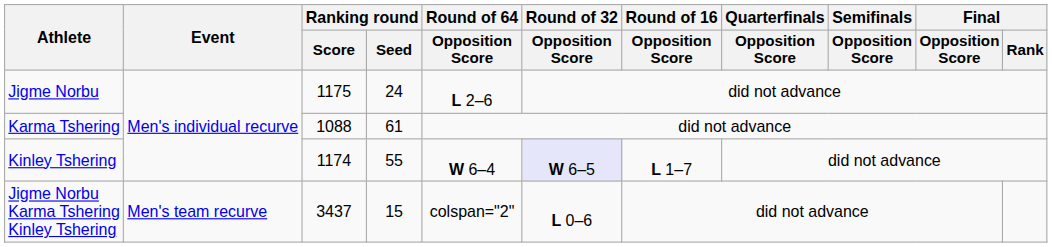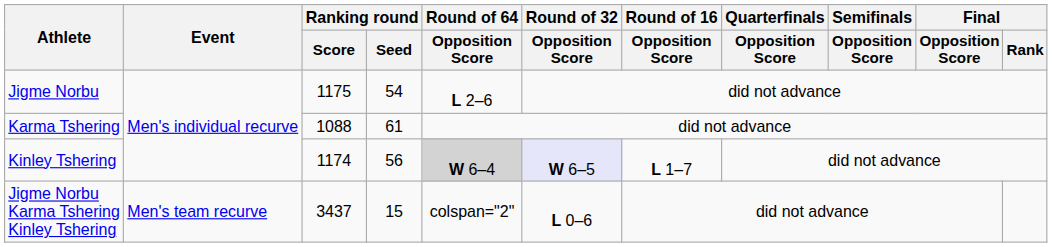(394, 92) 24 -> (394, 92) 54
(394, 160) 55 -> (394, 160) 56
(472, 169) no background -> (472, 169) lightgrey background
